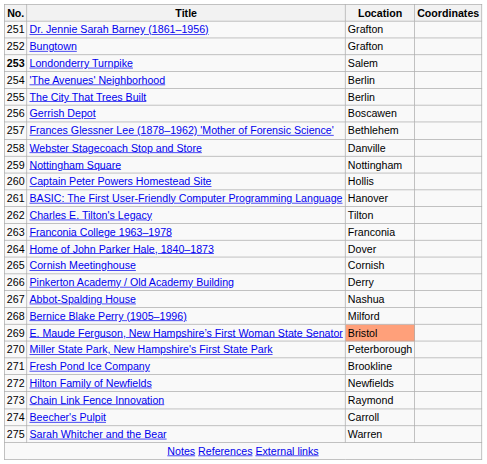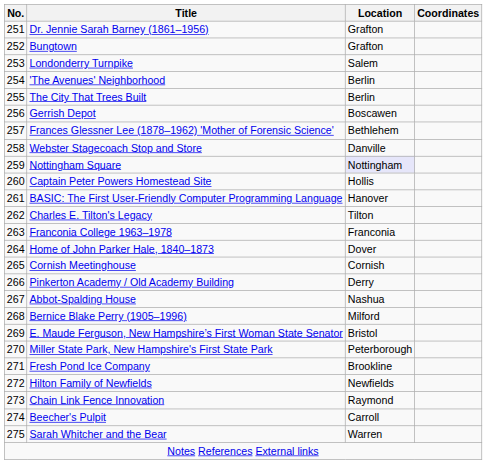(16, 63) bold -> (16, 63) normal
(375, 165) no background -> (375, 165) lavender background
(363, 333) lightsalmon background -> (363, 333) no background
